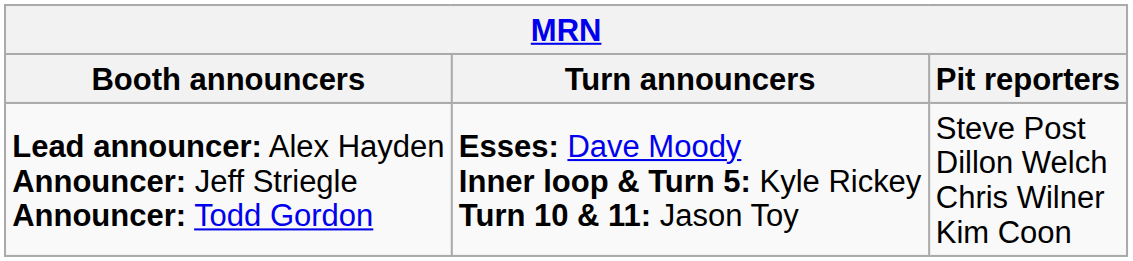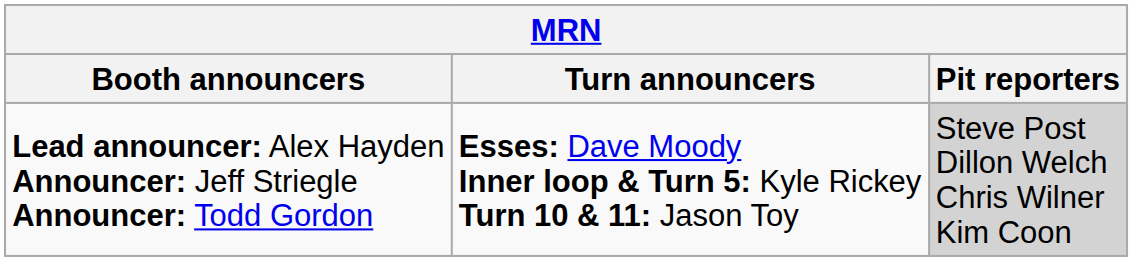(1022, 180) no background -> (1022, 180) lightgrey background
